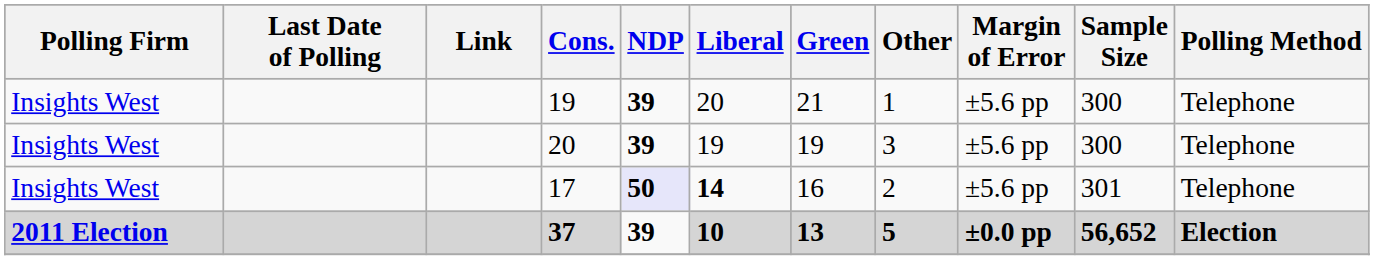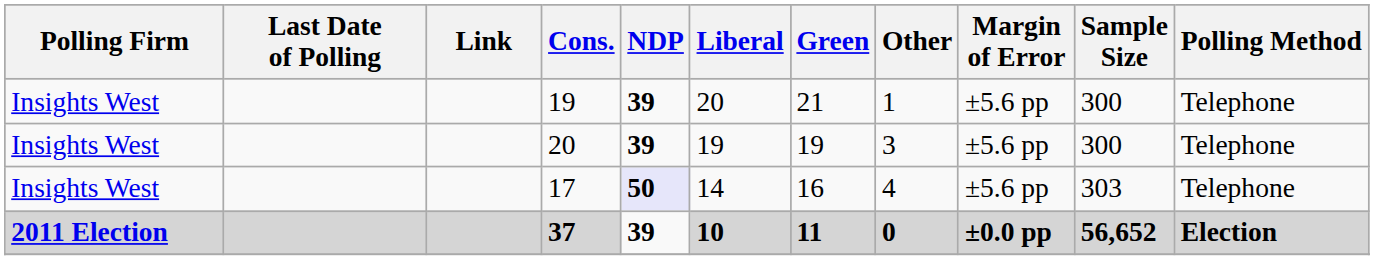(710, 188) bold -> (710, 188) normal
(889, 188) 2 -> (889, 188) 4
(1101, 188) 301 -> (1101, 188) 303
(810, 231) 13 -> (809, 231) 11
(889, 231) 5 -> (889, 231) 0
